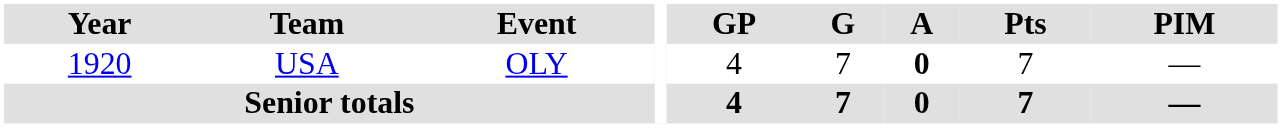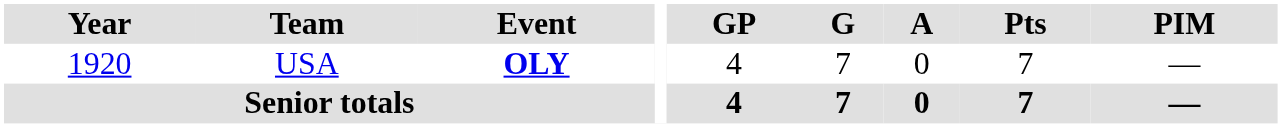(537, 63) normal -> (537, 63) bold
(922, 63) bold -> (922, 63) normal
